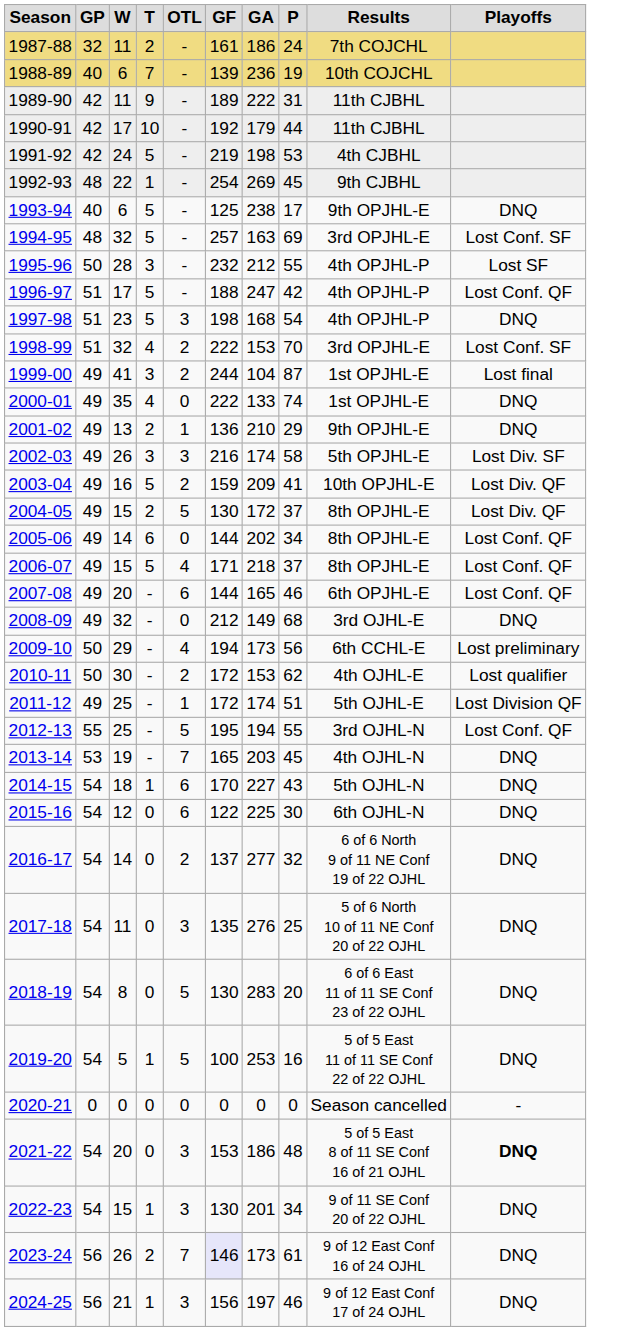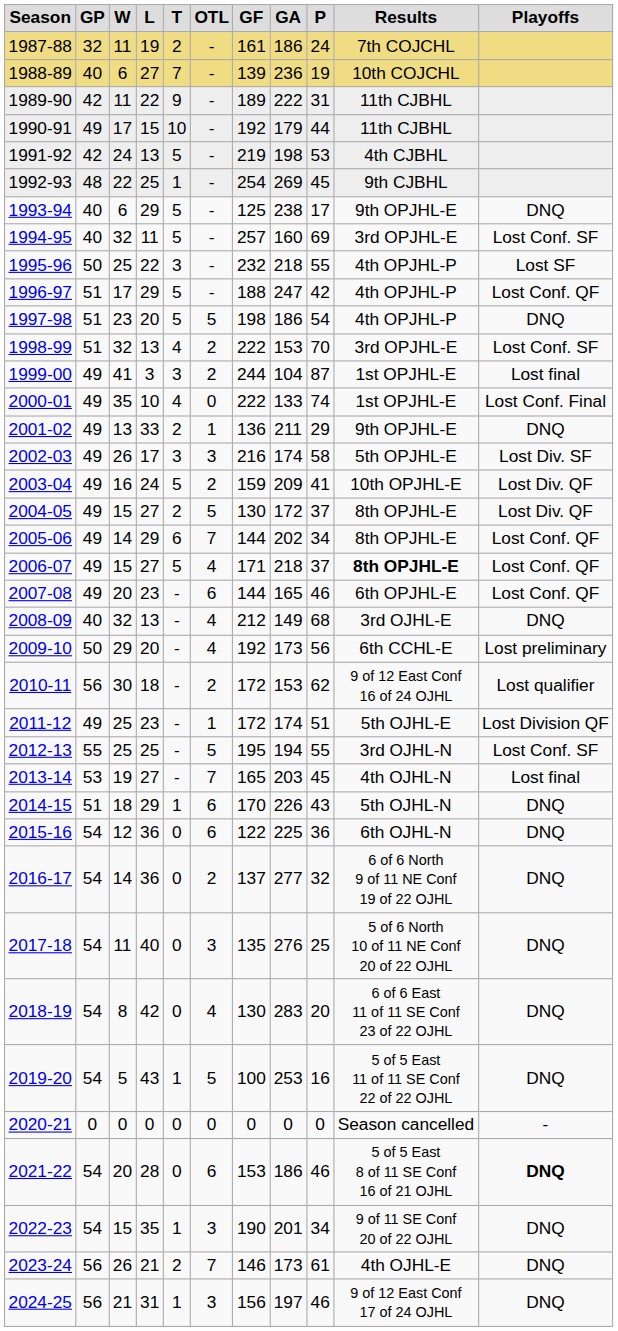+ column: (150, 18)
(92, 127) 42 -> (92, 127) 49
(92, 237) 48 -> (92, 237) 40
(261, 237) 163 -> (288, 237) 160
(122, 264) 28 -> (122, 264) 25
(261, 264) 212 -> (288, 264) 218
(184, 319) 3 -> (212, 319) 5
(261, 319) 168 -> (288, 319) 186
(518, 401) DNQ -> (545, 401) Lost Conf. Final
(261, 429) 210 -> (288, 429) 211
(184, 538) 0 -> (212, 538) 7
(379, 566) normal -> (406, 566) bold
(92, 621) 49 -> (92, 621) 40
(184, 621) 0 -> (212, 621) 4
(224, 648) 194 -> (251, 648) 192
(92, 675) 50 -> (92, 685) 56
(379, 675) 4th OJHL-E -> (406, 686) 9 of 12 East Conf 16 of 24 OJHL
(518, 730) Lost Conf. QF -> (545, 750) Lost Conf. SF
(518, 758) DNQ -> (545, 777) Lost final
(92, 785) 54 -> (92, 804) 51
(261, 785) 227 -> (288, 804) 226
(293, 812) 30 -> (320, 832) 36
(184, 992) 5 -> (212, 1011) 4
(184, 1152) 3 -> (212, 1171) 6
(293, 1152) 48 -> (320, 1171) 46
(224, 1208) 130 -> (251, 1228) 190
(224, 1255) lavender background -> (251, 1265) no background
(379, 1256) 9 of 12 East Conf 16 of 24 OJHL -> (406, 1265) 4th OJHL-E
